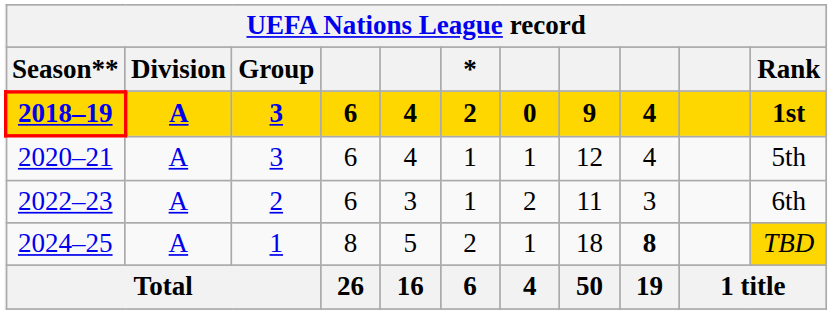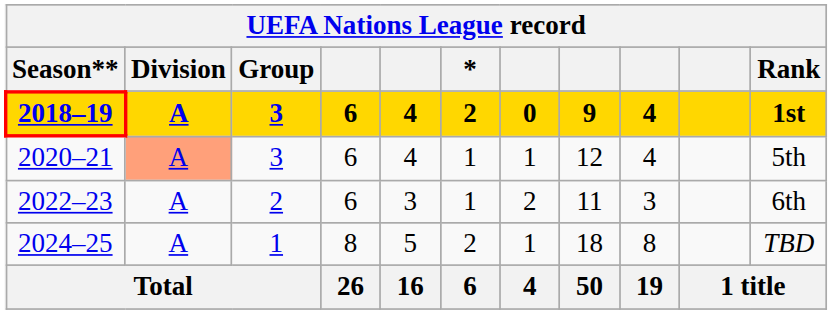(178, 157) no background -> (178, 157) lightsalmon background
(649, 243) bold -> (649, 243) normal
(789, 243) gold background -> (789, 243) no background
